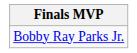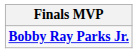(69, 36) normal -> (69, 36) bold
